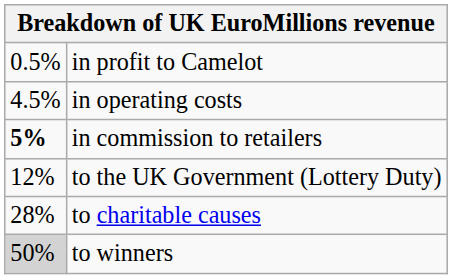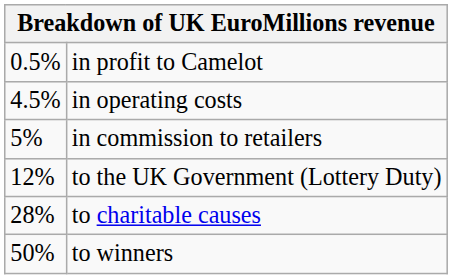(28, 138) bold -> (26, 138) normal
(32, 253) lightgrey background -> (32, 253) no background
